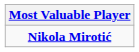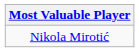(70, 36) bold -> (70, 36) normal
